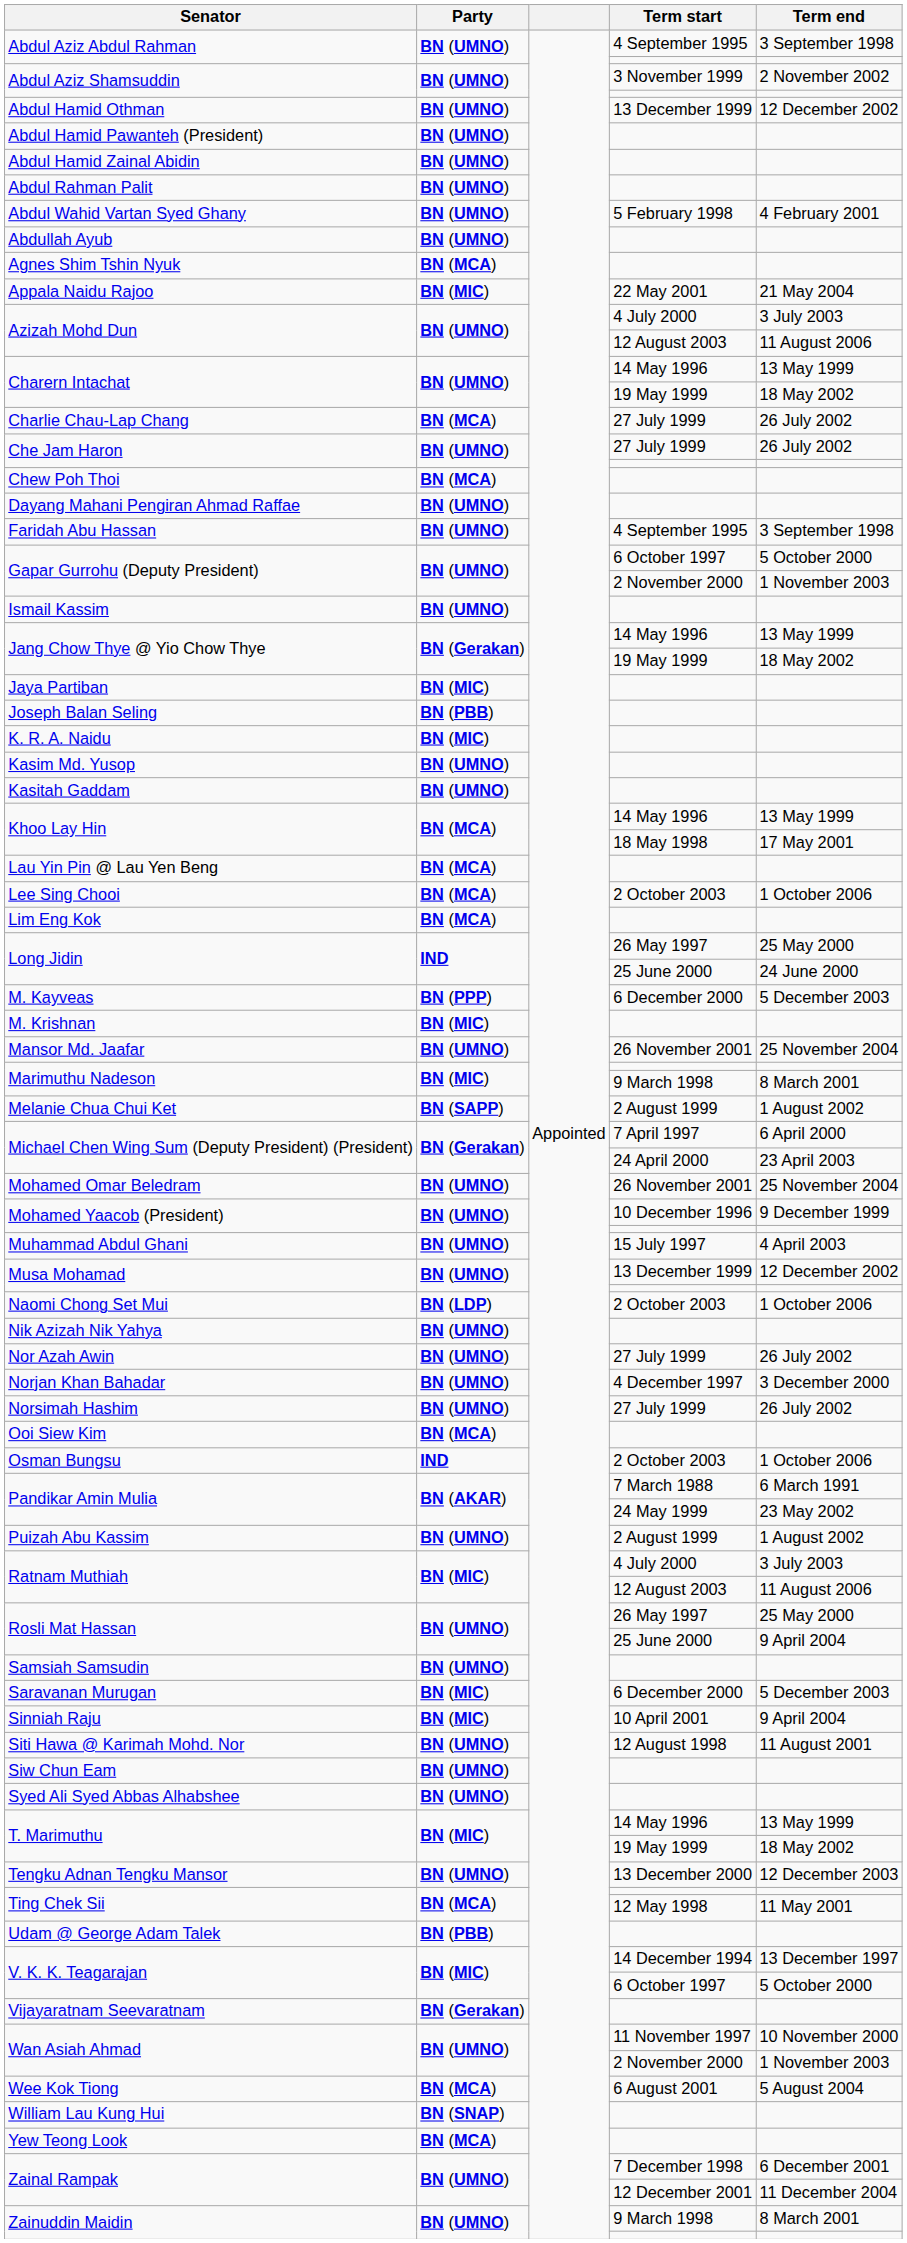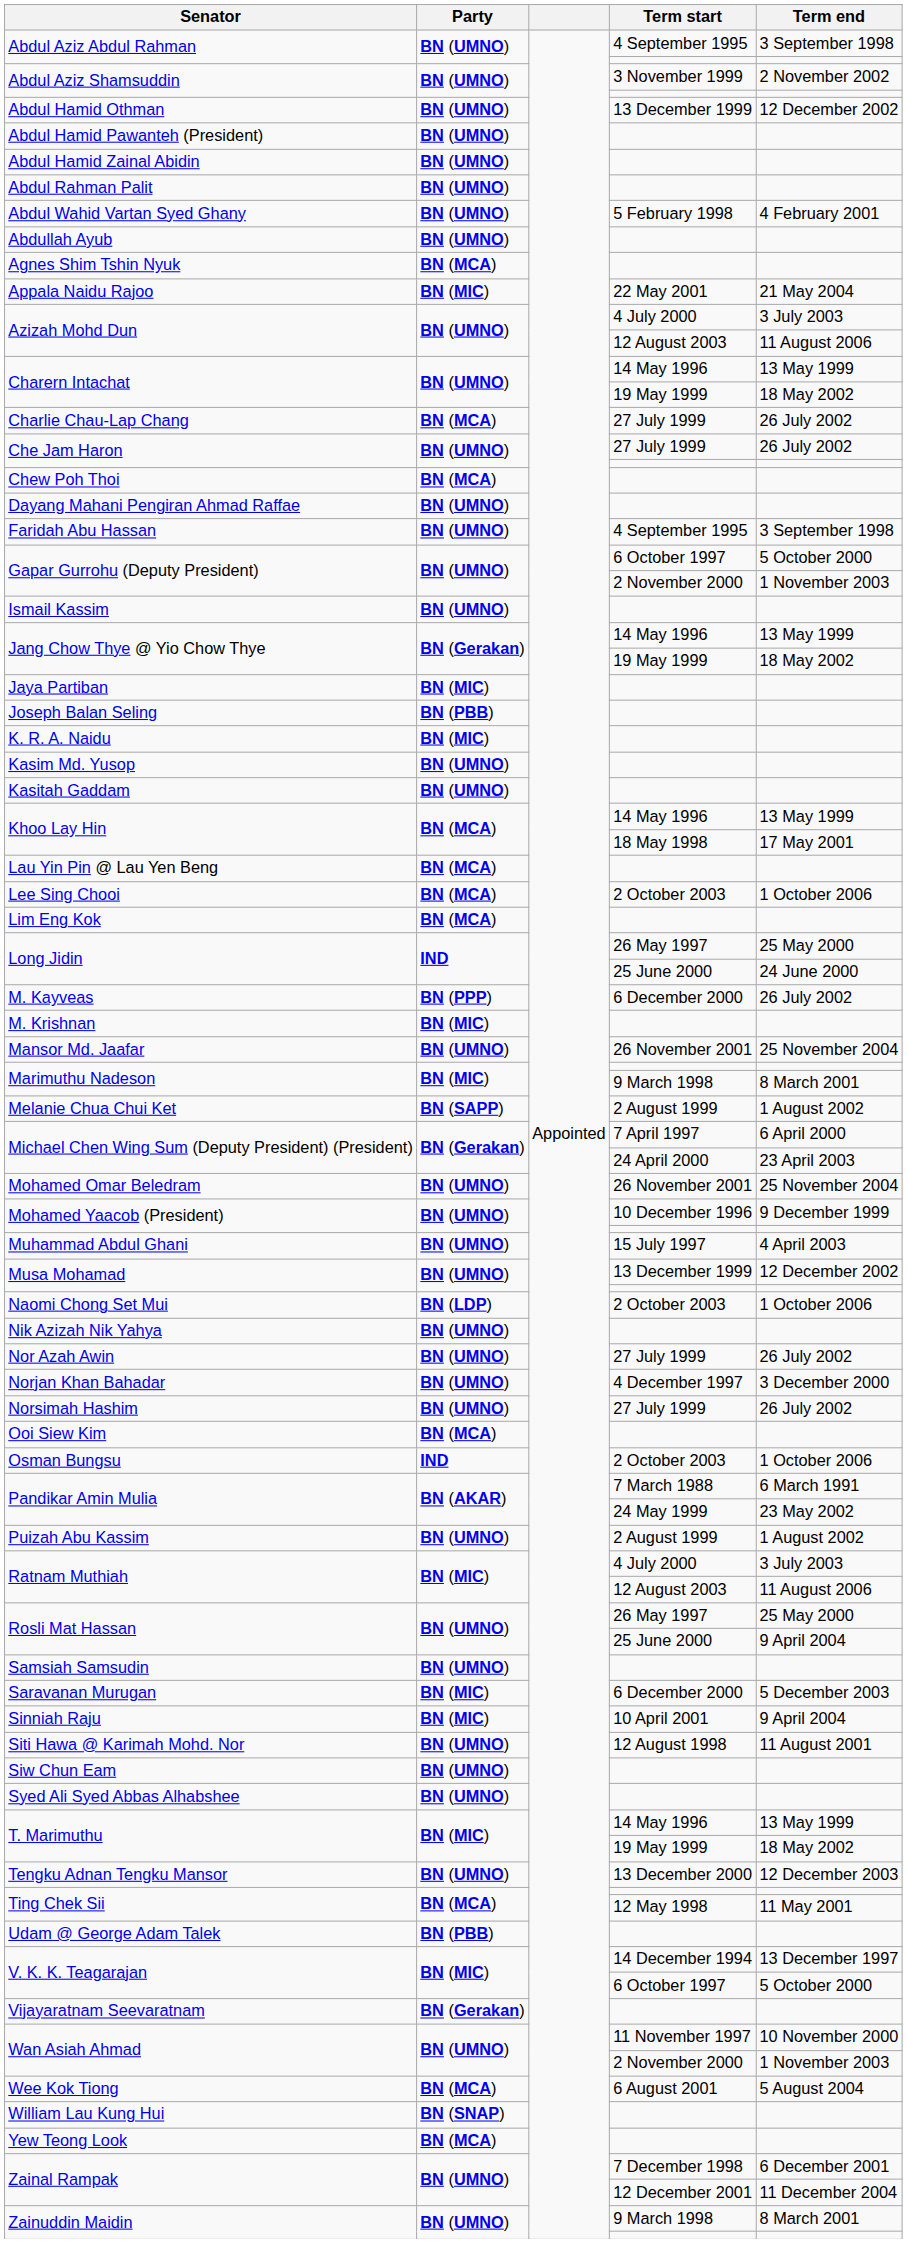(824, 997) 5 December 2003 -> (806, 997) 26 July 2002
